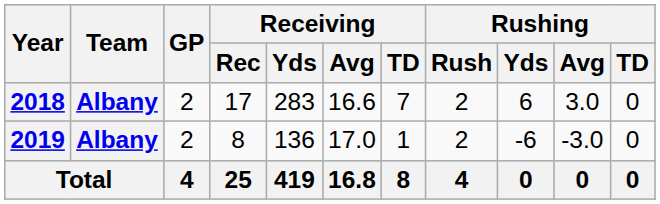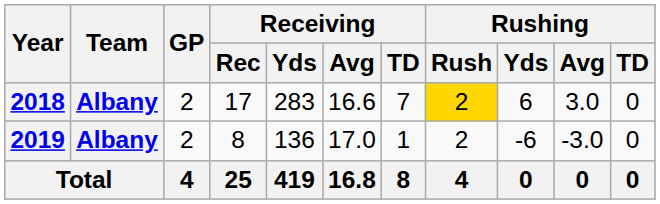(462, 101) no background -> (462, 101) gold background
